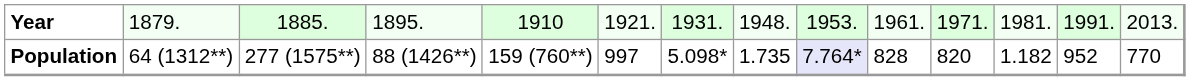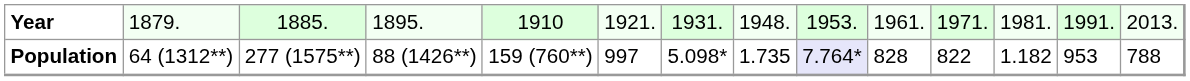(954, 56) 820 -> (954, 56) 822
(1080, 56) 952 -> (1080, 56) 953
(1144, 56) 770 -> (1144, 56) 788
